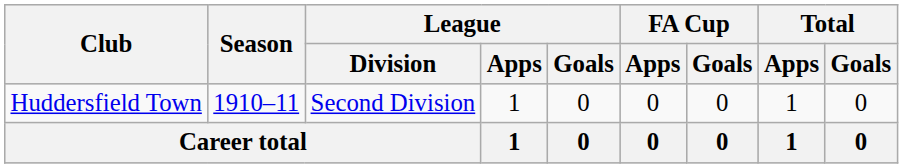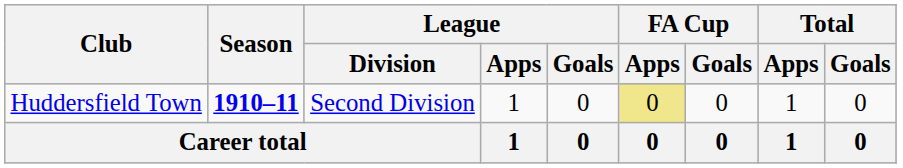(256, 102) normal -> (256, 102) bold
(653, 102) no background -> (652, 102) khaki background
